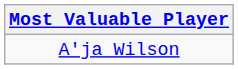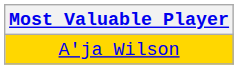(119, 50) no background -> (119, 50) gold background
